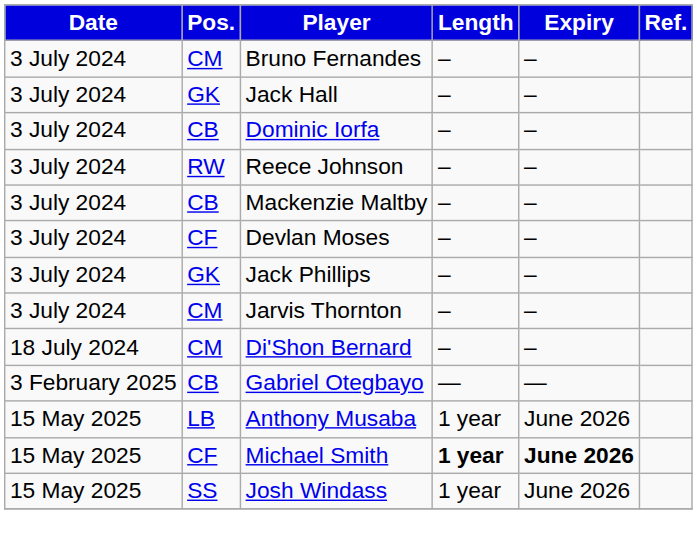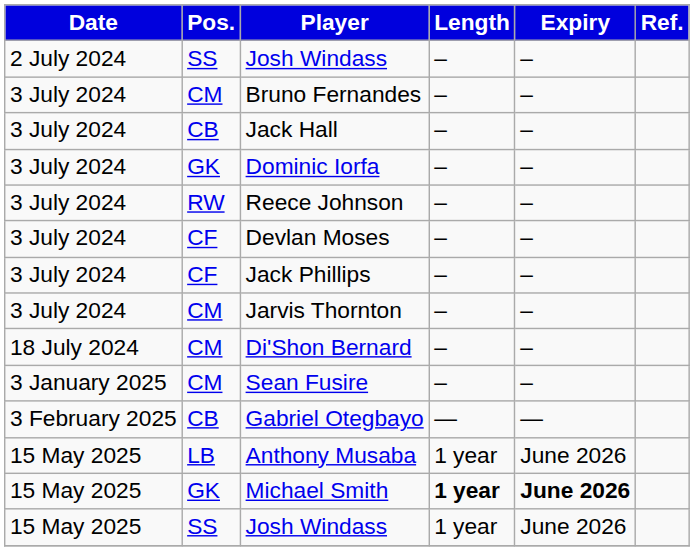+ row: (68, 58)
(204, 94) GK -> (203, 130) CB
(203, 130) CB -> (204, 166) GK
- row: (68, 202)
(204, 274) GK -> (202, 274) CF
+ row: (88, 382)
(202, 454) CF -> (204, 490) GK
